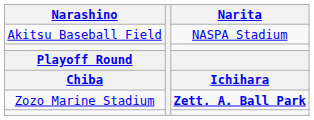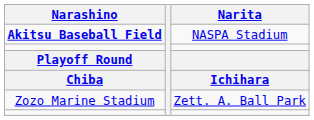(85, 34) normal -> (85, 34) bold
(240, 100) bold -> (240, 100) normal
